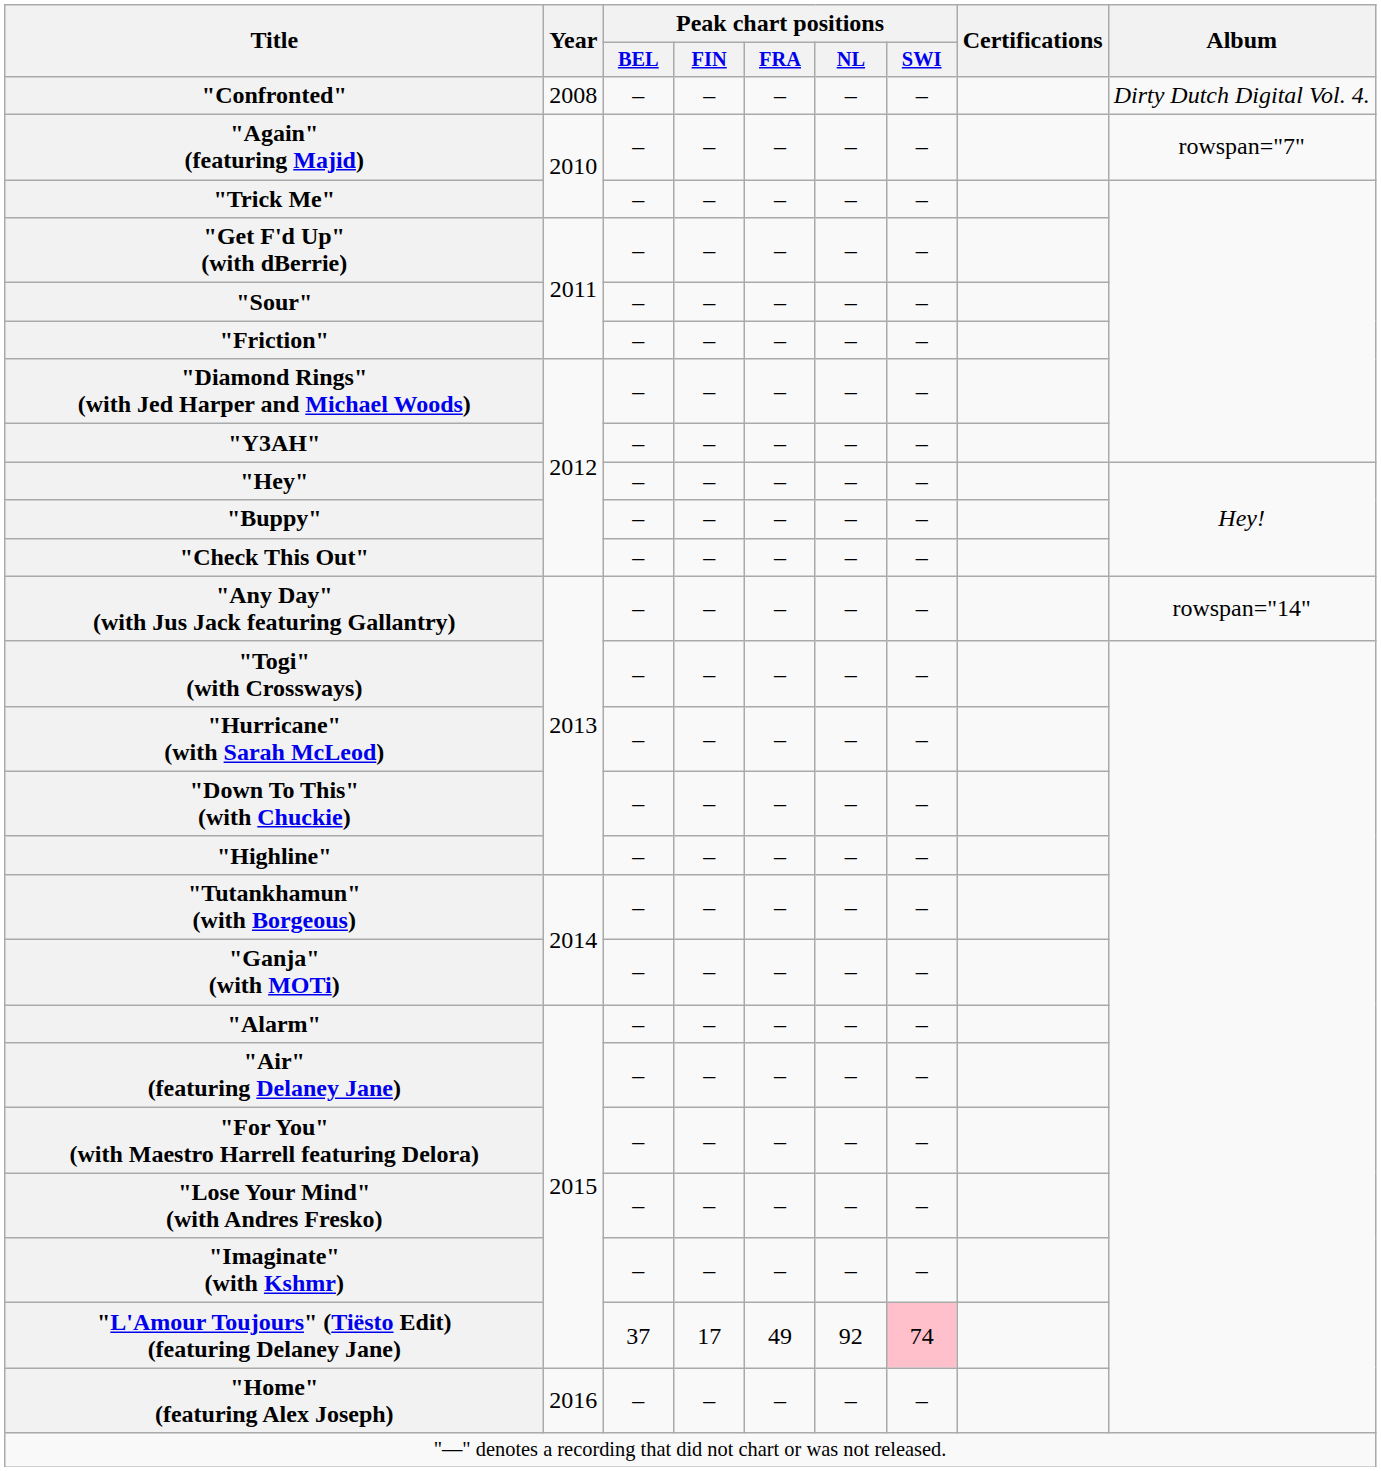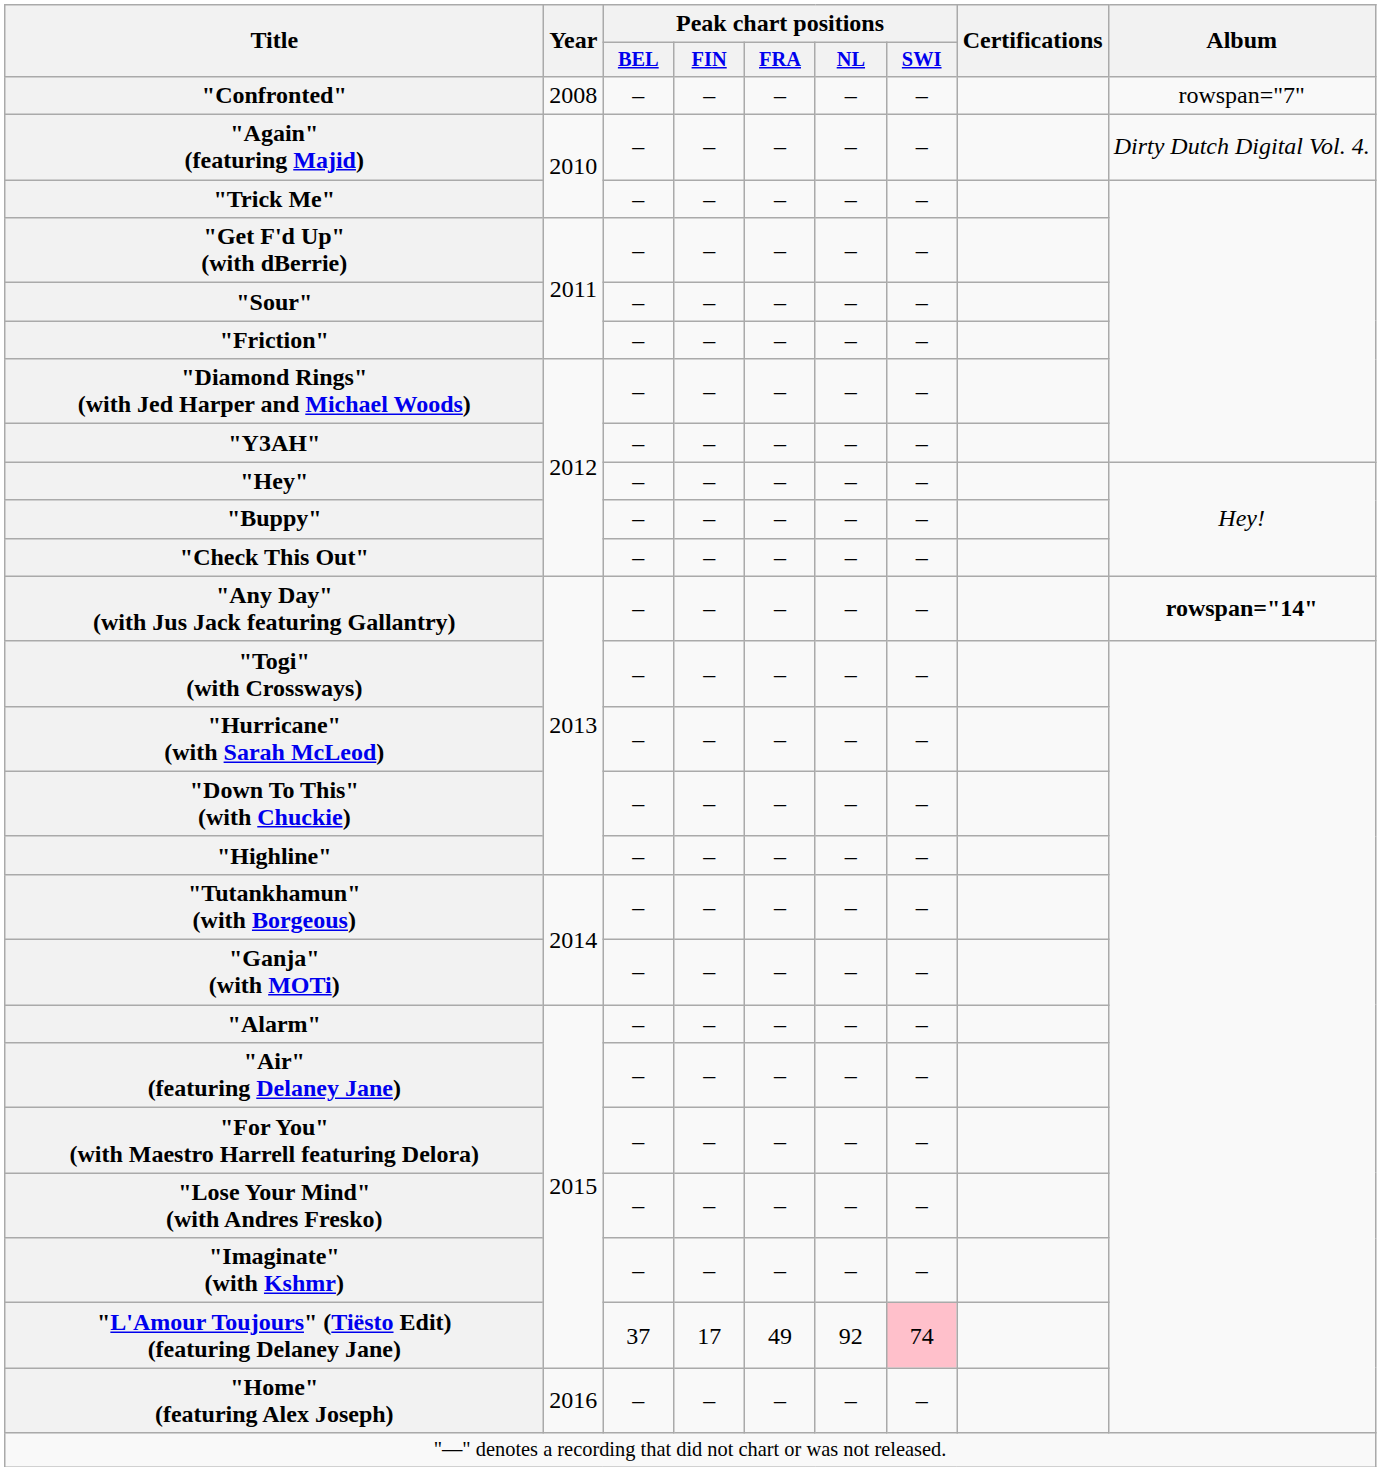(1242, 95) Dirty Dutch Digital Vol. 4. -> (1242, 95) rowspan="7"
(1242, 146) rowspan="7" -> (1242, 146) Dirty Dutch Digital Vol. 4.
(1242, 608) normal -> (1242, 608) bold
